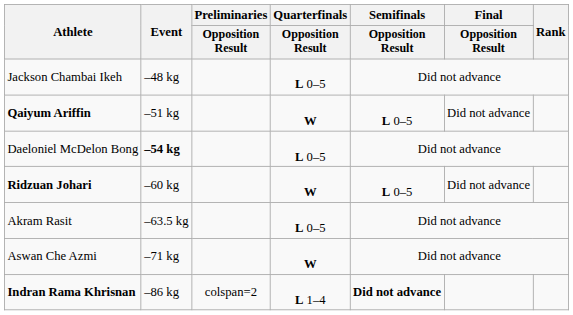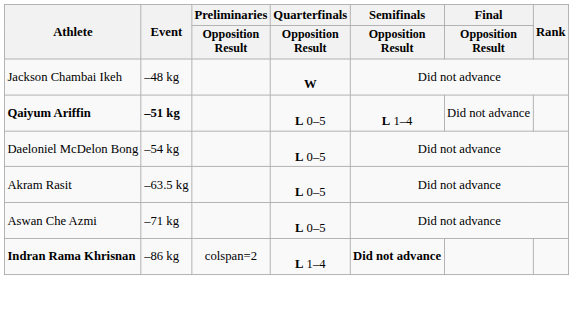(310, 85) L 0–5 -> (310, 85) W
(162, 113) normal -> (162, 113) bold
(310, 120) W -> (310, 120) L 0–5
(397, 120) L 0–5 -> (397, 120) L 1–4
(162, 149) bold -> (162, 149) normal
- row: (49, 185)
(310, 264) W -> (310, 228) L 0–5
